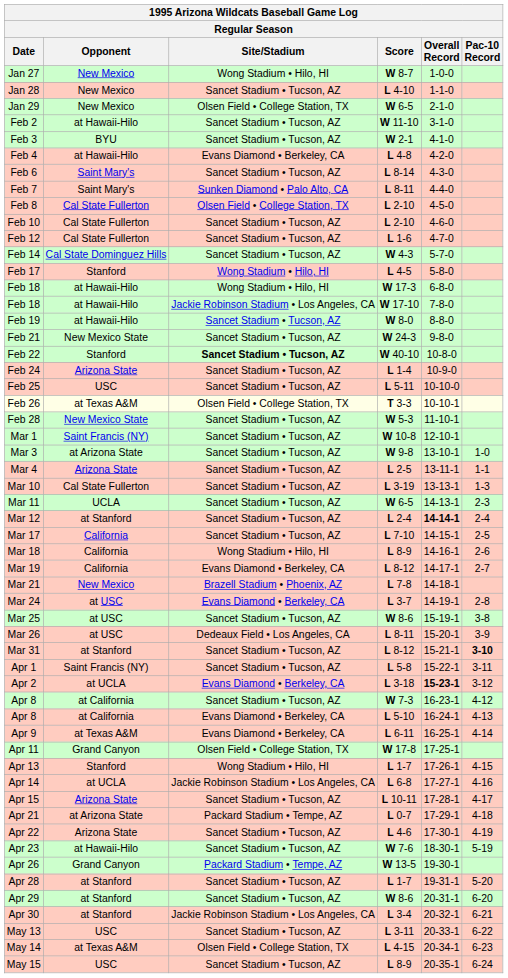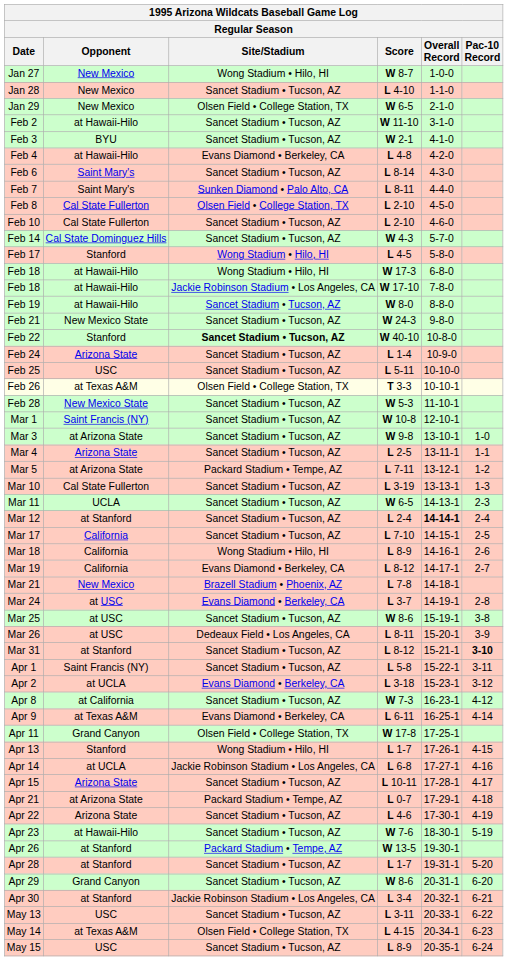- row: (24, 238)
+ row: (24, 469)
(442, 684) bold -> (442, 684) normal
- row: (24, 717)
(106, 865) Grand Canyon -> (106, 849) at Stanford
(106, 898) at Stanford -> (106, 882) Grand Canyon
